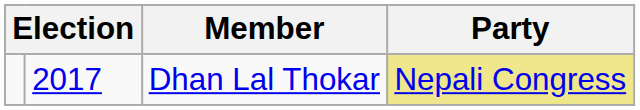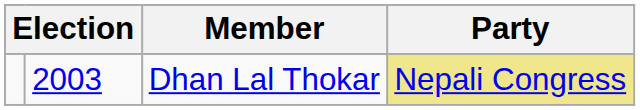(67, 79) 2017 -> (67, 79) 2003
